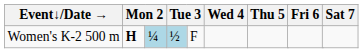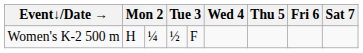(131, 36) bold -> (131, 36) normal
(153, 36) lightblue background -> (153, 36) no background
(175, 36) lightblue background -> (175, 36) no background
